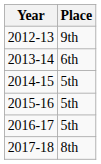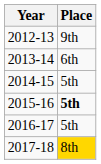(69, 103) normal -> (70, 103) bold
(69, 147) no background -> (69, 147) gold background
